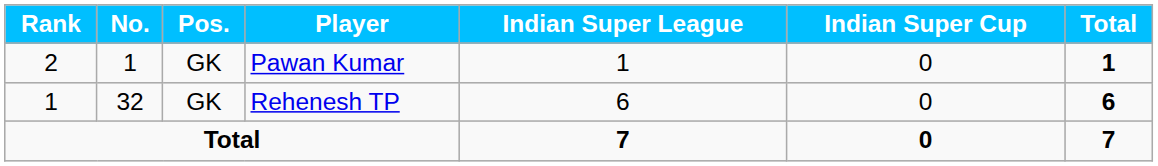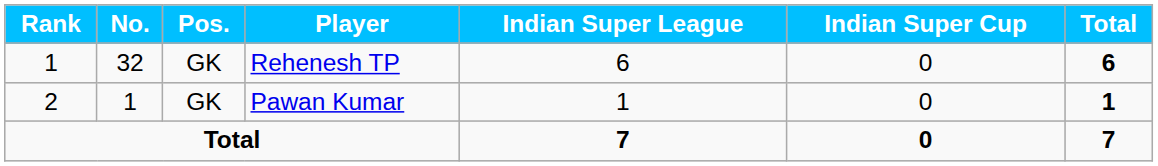rows swapped: (325, 101) <-> (327, 62)
